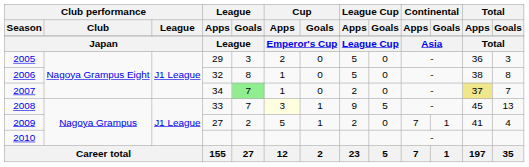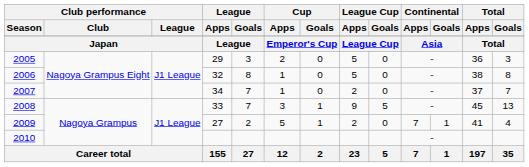(248, 91) lightgreen background -> (248, 91) no background
(477, 91) khaki background -> (477, 91) no background
(282, 106) lightyellow background -> (282, 106) no background
